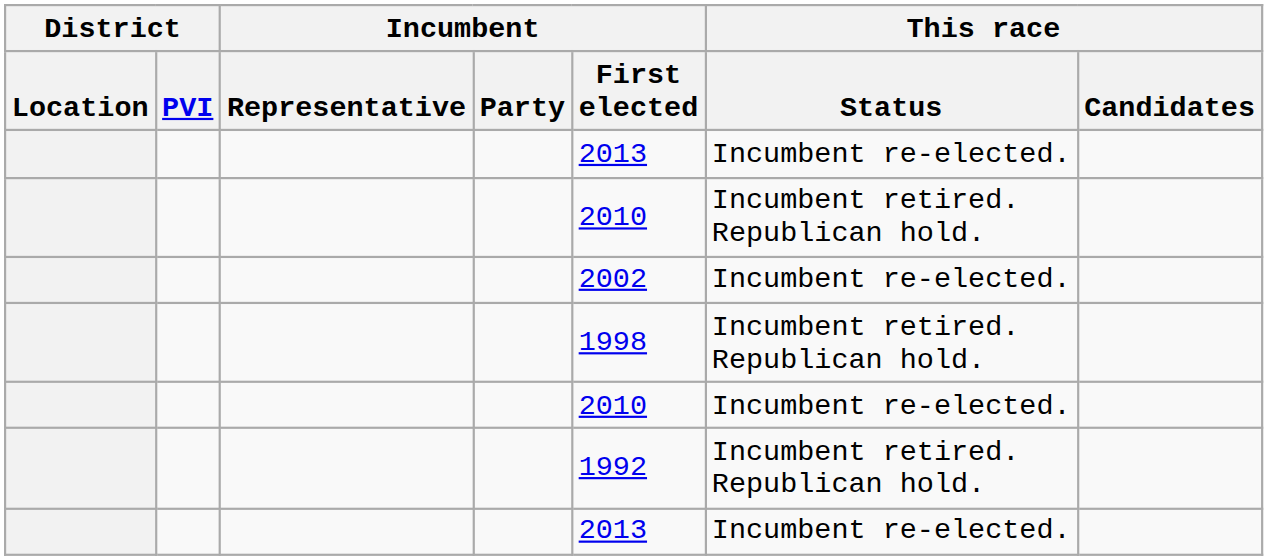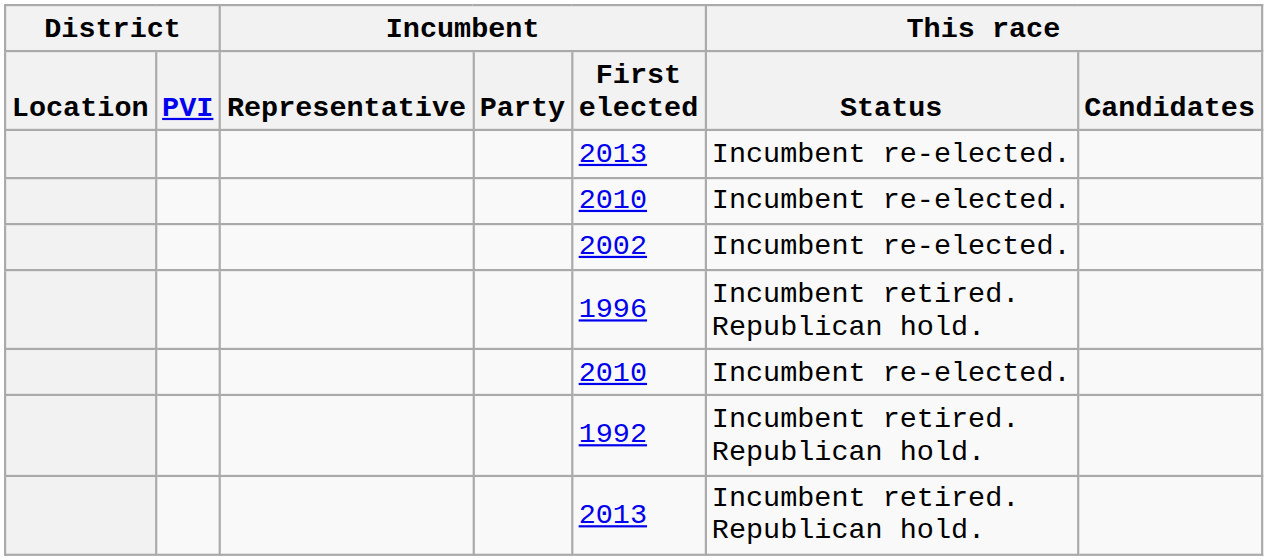(866, 217) Incumbent retired. Republican hold. -> (891, 200) Incumbent re-elected.
(613, 342) 1998 -> (613, 310) 1996
(891, 531) Incumbent re-elected. -> (866, 514) Incumbent retired. Republican hold.
